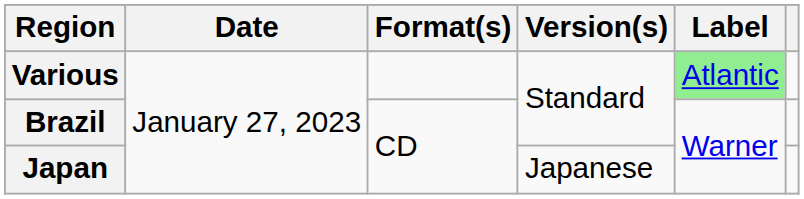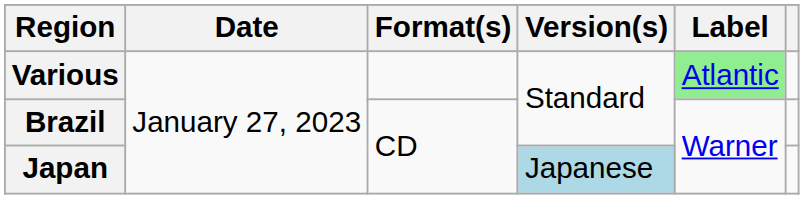(589, 168) no background -> (589, 168) lightblue background
